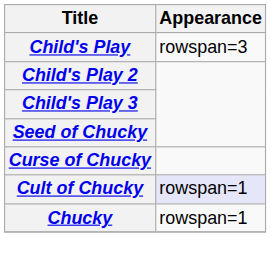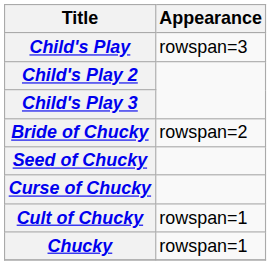+ row: (80, 132)
(203, 189) lavender background -> (203, 217) no background
